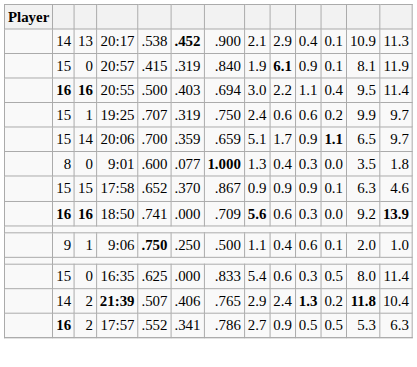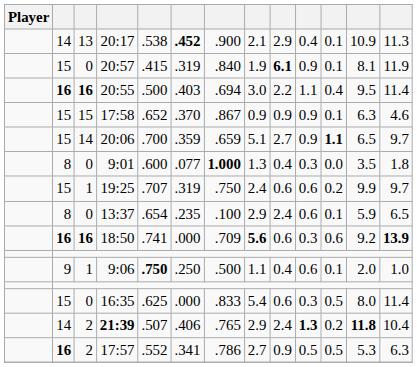rows swapped: (89, 115) <-> (85, 188)
(283, 139) 1.7 -> (283, 139) 2.7
+ row: (89, 213)
(334, 213) 0.0 -> (334, 238) 0.6
